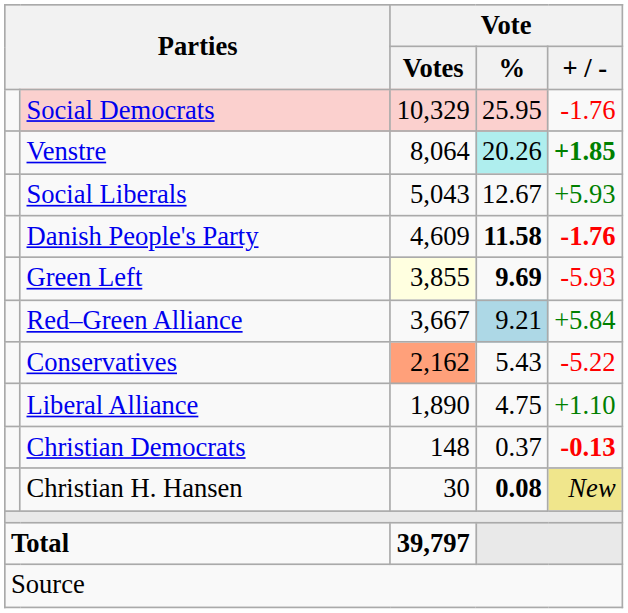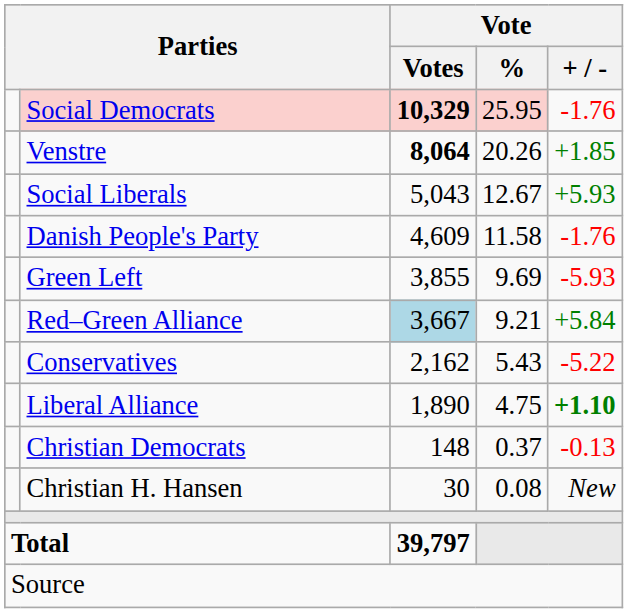(433, 109) normal -> (433, 109) bold
(440, 151) normal -> (440, 151) bold
(512, 151) paleturquoise background -> (512, 151) no background
(585, 151) bold -> (585, 151) normal
(513, 236) bold -> (512, 236) normal
(588, 236) bold -> (588, 236) normal
(440, 278) lightyellow background -> (440, 278) no background
(518, 278) bold -> (518, 278) normal
(440, 320) no background -> (440, 320) lightblue background
(518, 320) lightblue background -> (518, 320) no background
(440, 362) lightsalmon background -> (440, 362) no background
(585, 404) normal -> (585, 404) bold
(588, 446) bold -> (588, 446) normal
(518, 488) bold -> (518, 488) normal
(592, 488) khaki background -> (592, 488) no background
